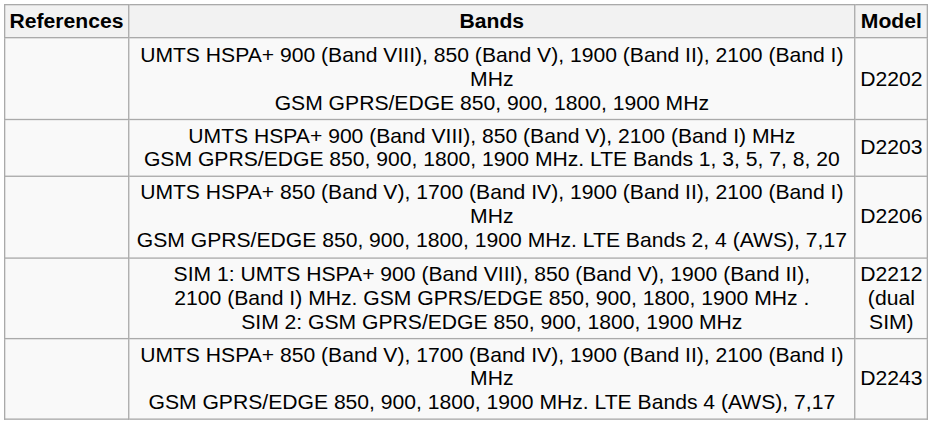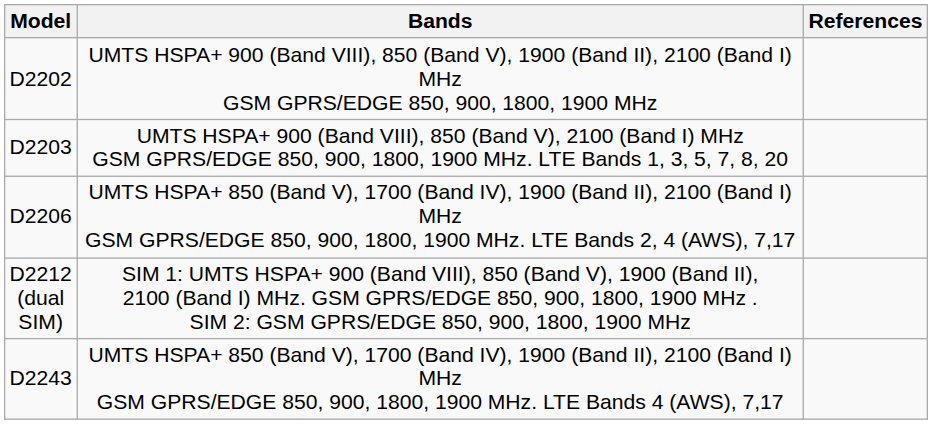columns swapped: (891, 21) <-> (66, 21)
